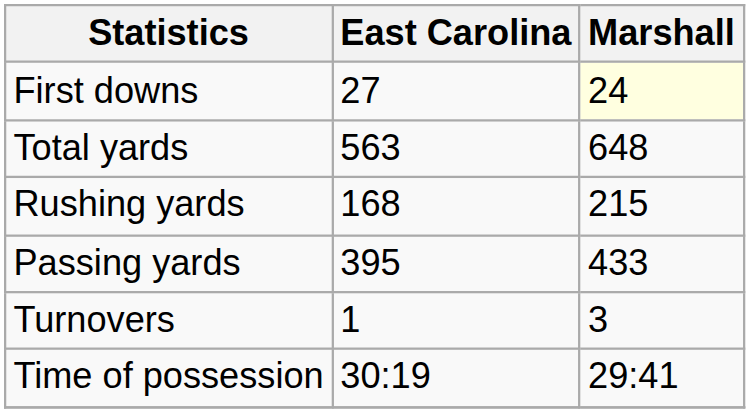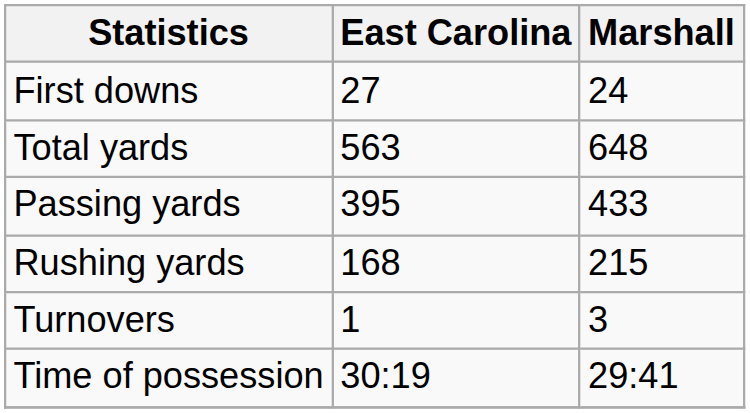(608, 90) lightyellow background -> (608, 90) no background
rows swapped: (129, 205) <-> (127, 262)
